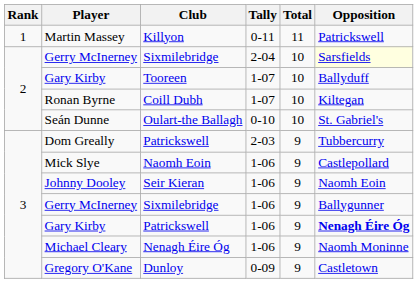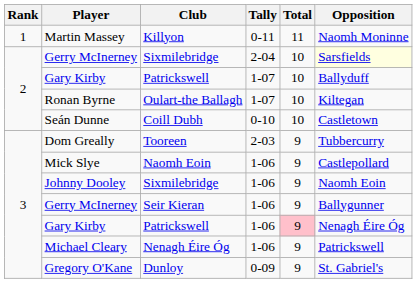(351, 36) Patrickswell -> (363, 36) Naomh Moninne
(165, 78) Tooreen -> (176, 78) Patrickswell
(173, 99) Coill Dubh -> (193, 99) Oulart-the Ballagh
(193, 120) Oulart-the Ballagh -> (173, 120) Coill Dubh
(351, 120) St. Gabriel's -> (348, 120) Castletown
(176, 141) Patrickswell -> (165, 141) Tooreen
(174, 183) Seir Kieran -> (181, 183) Sixmilebridge
(181, 204) Sixmilebridge -> (174, 204) Seir Kieran
(298, 225) no background -> (298, 225) pink background
(364, 225) bold -> (361, 225) normal
(363, 246) Naomh Moninne -> (351, 246) Patrickswell
(348, 267) Castletown -> (351, 267) St. Gabriel's
